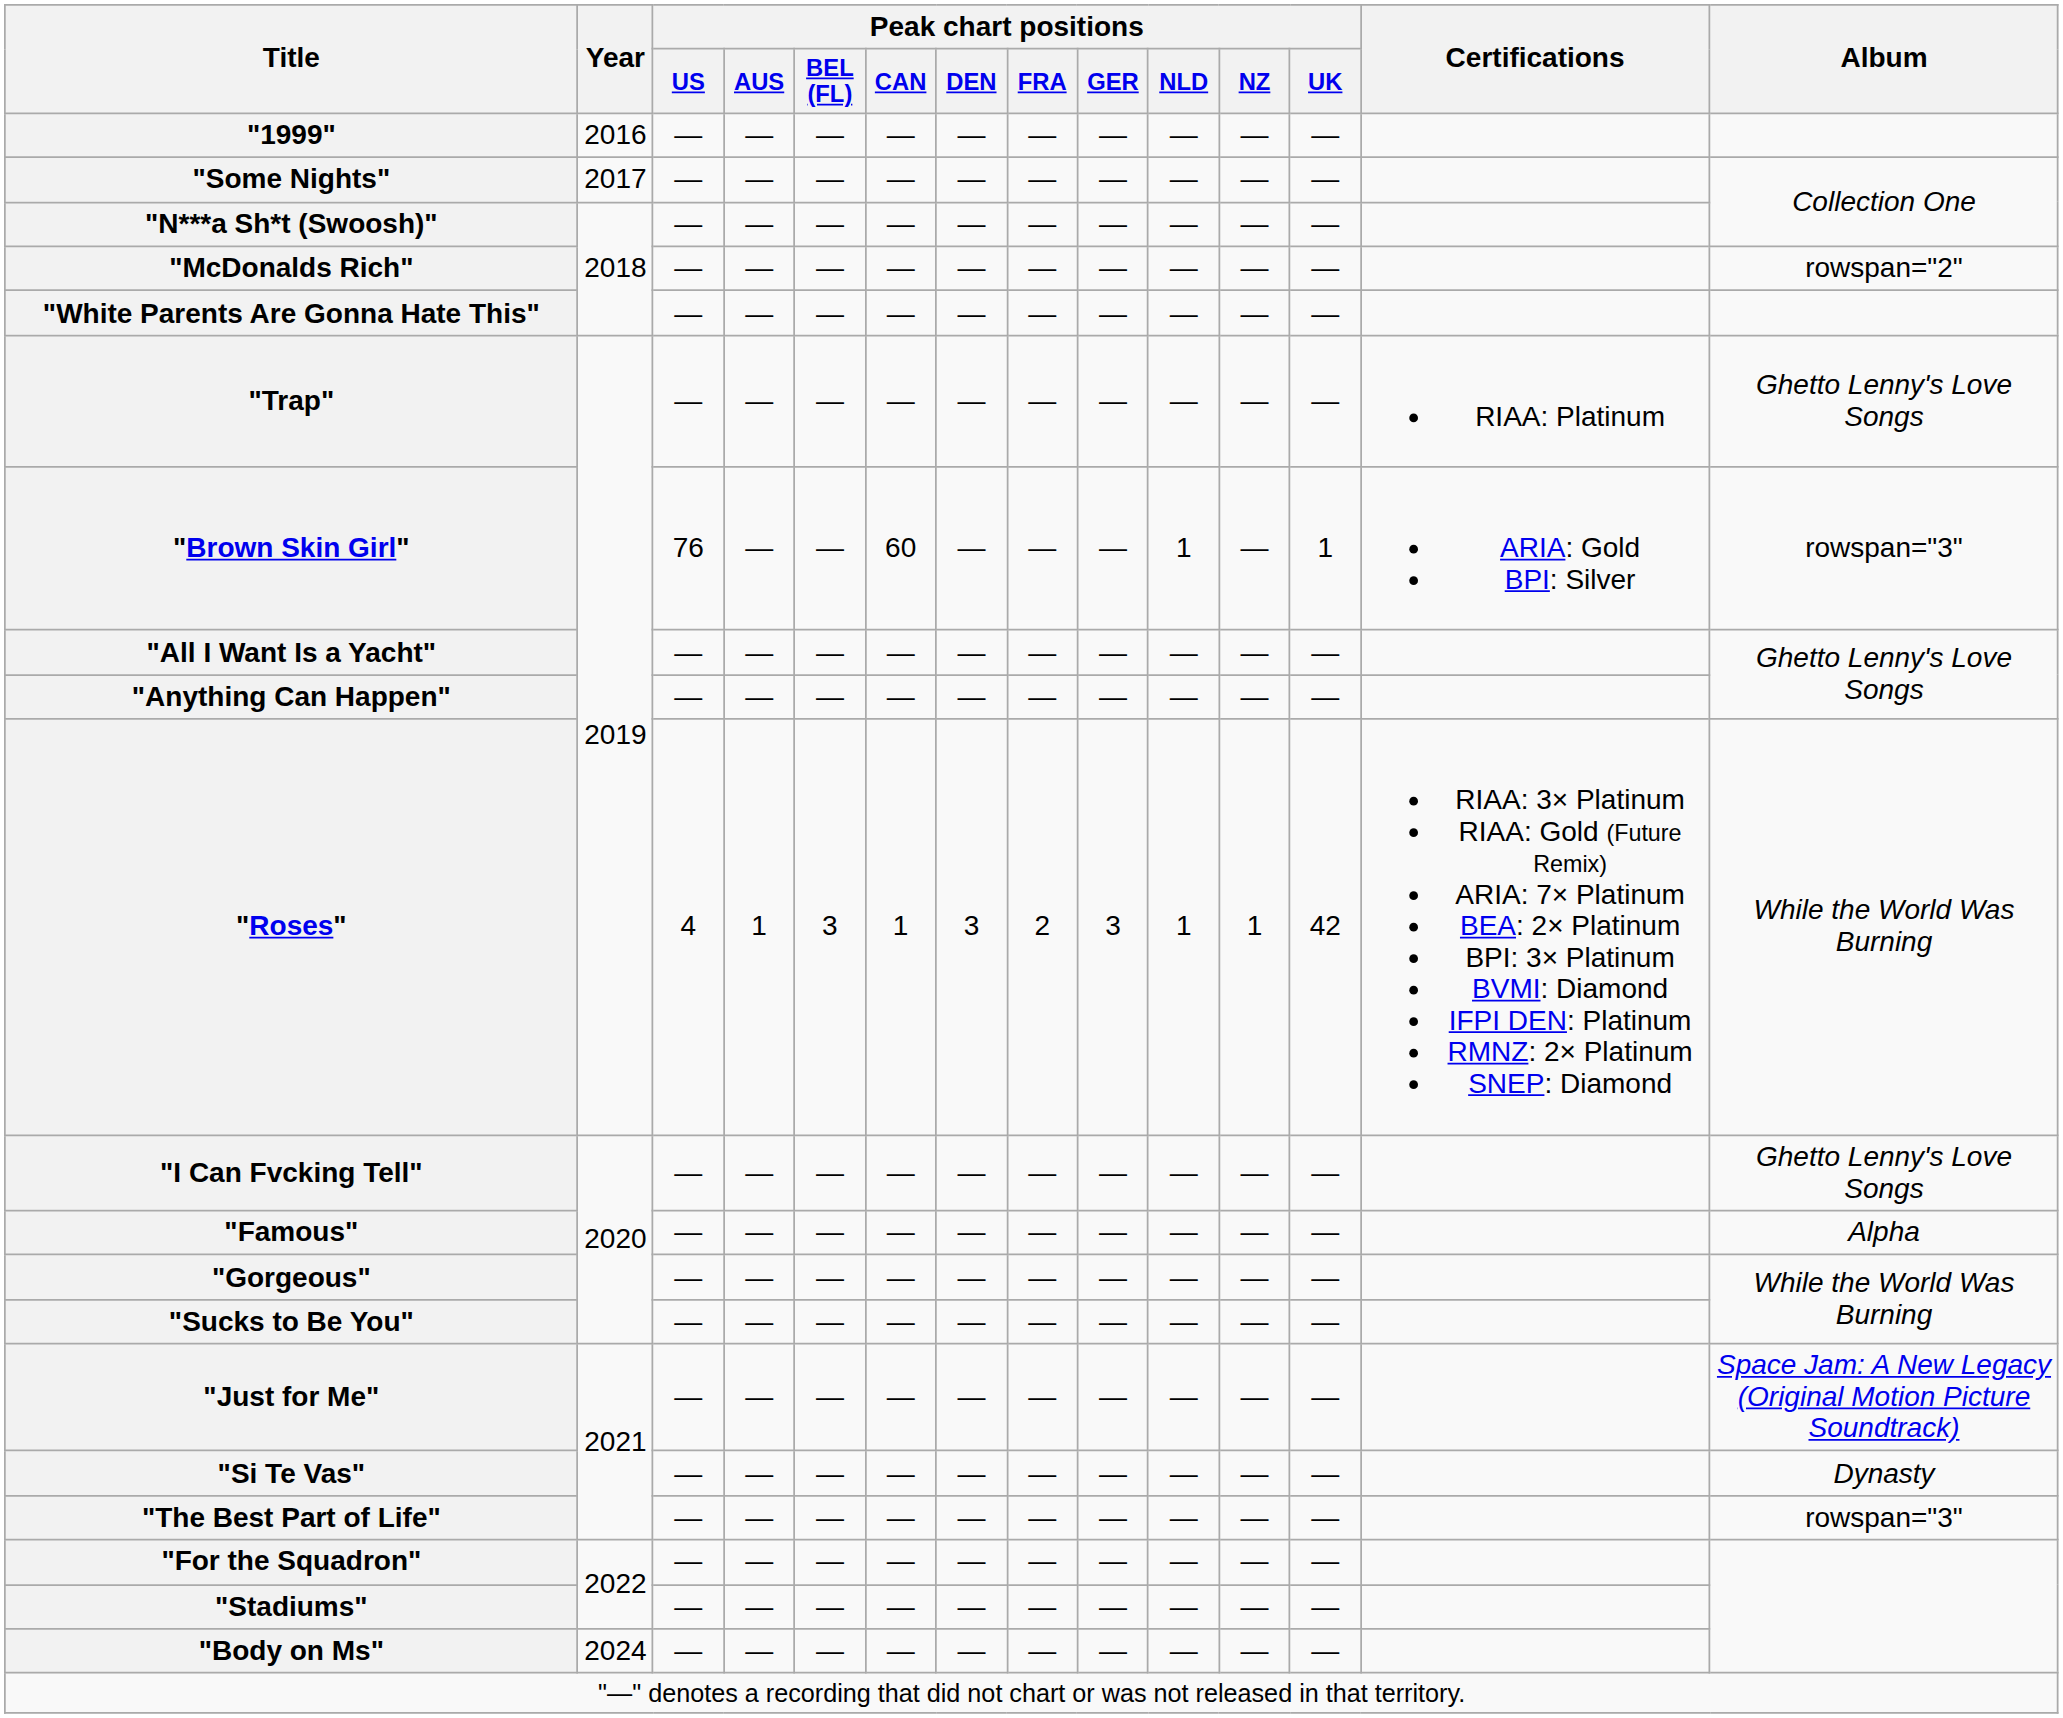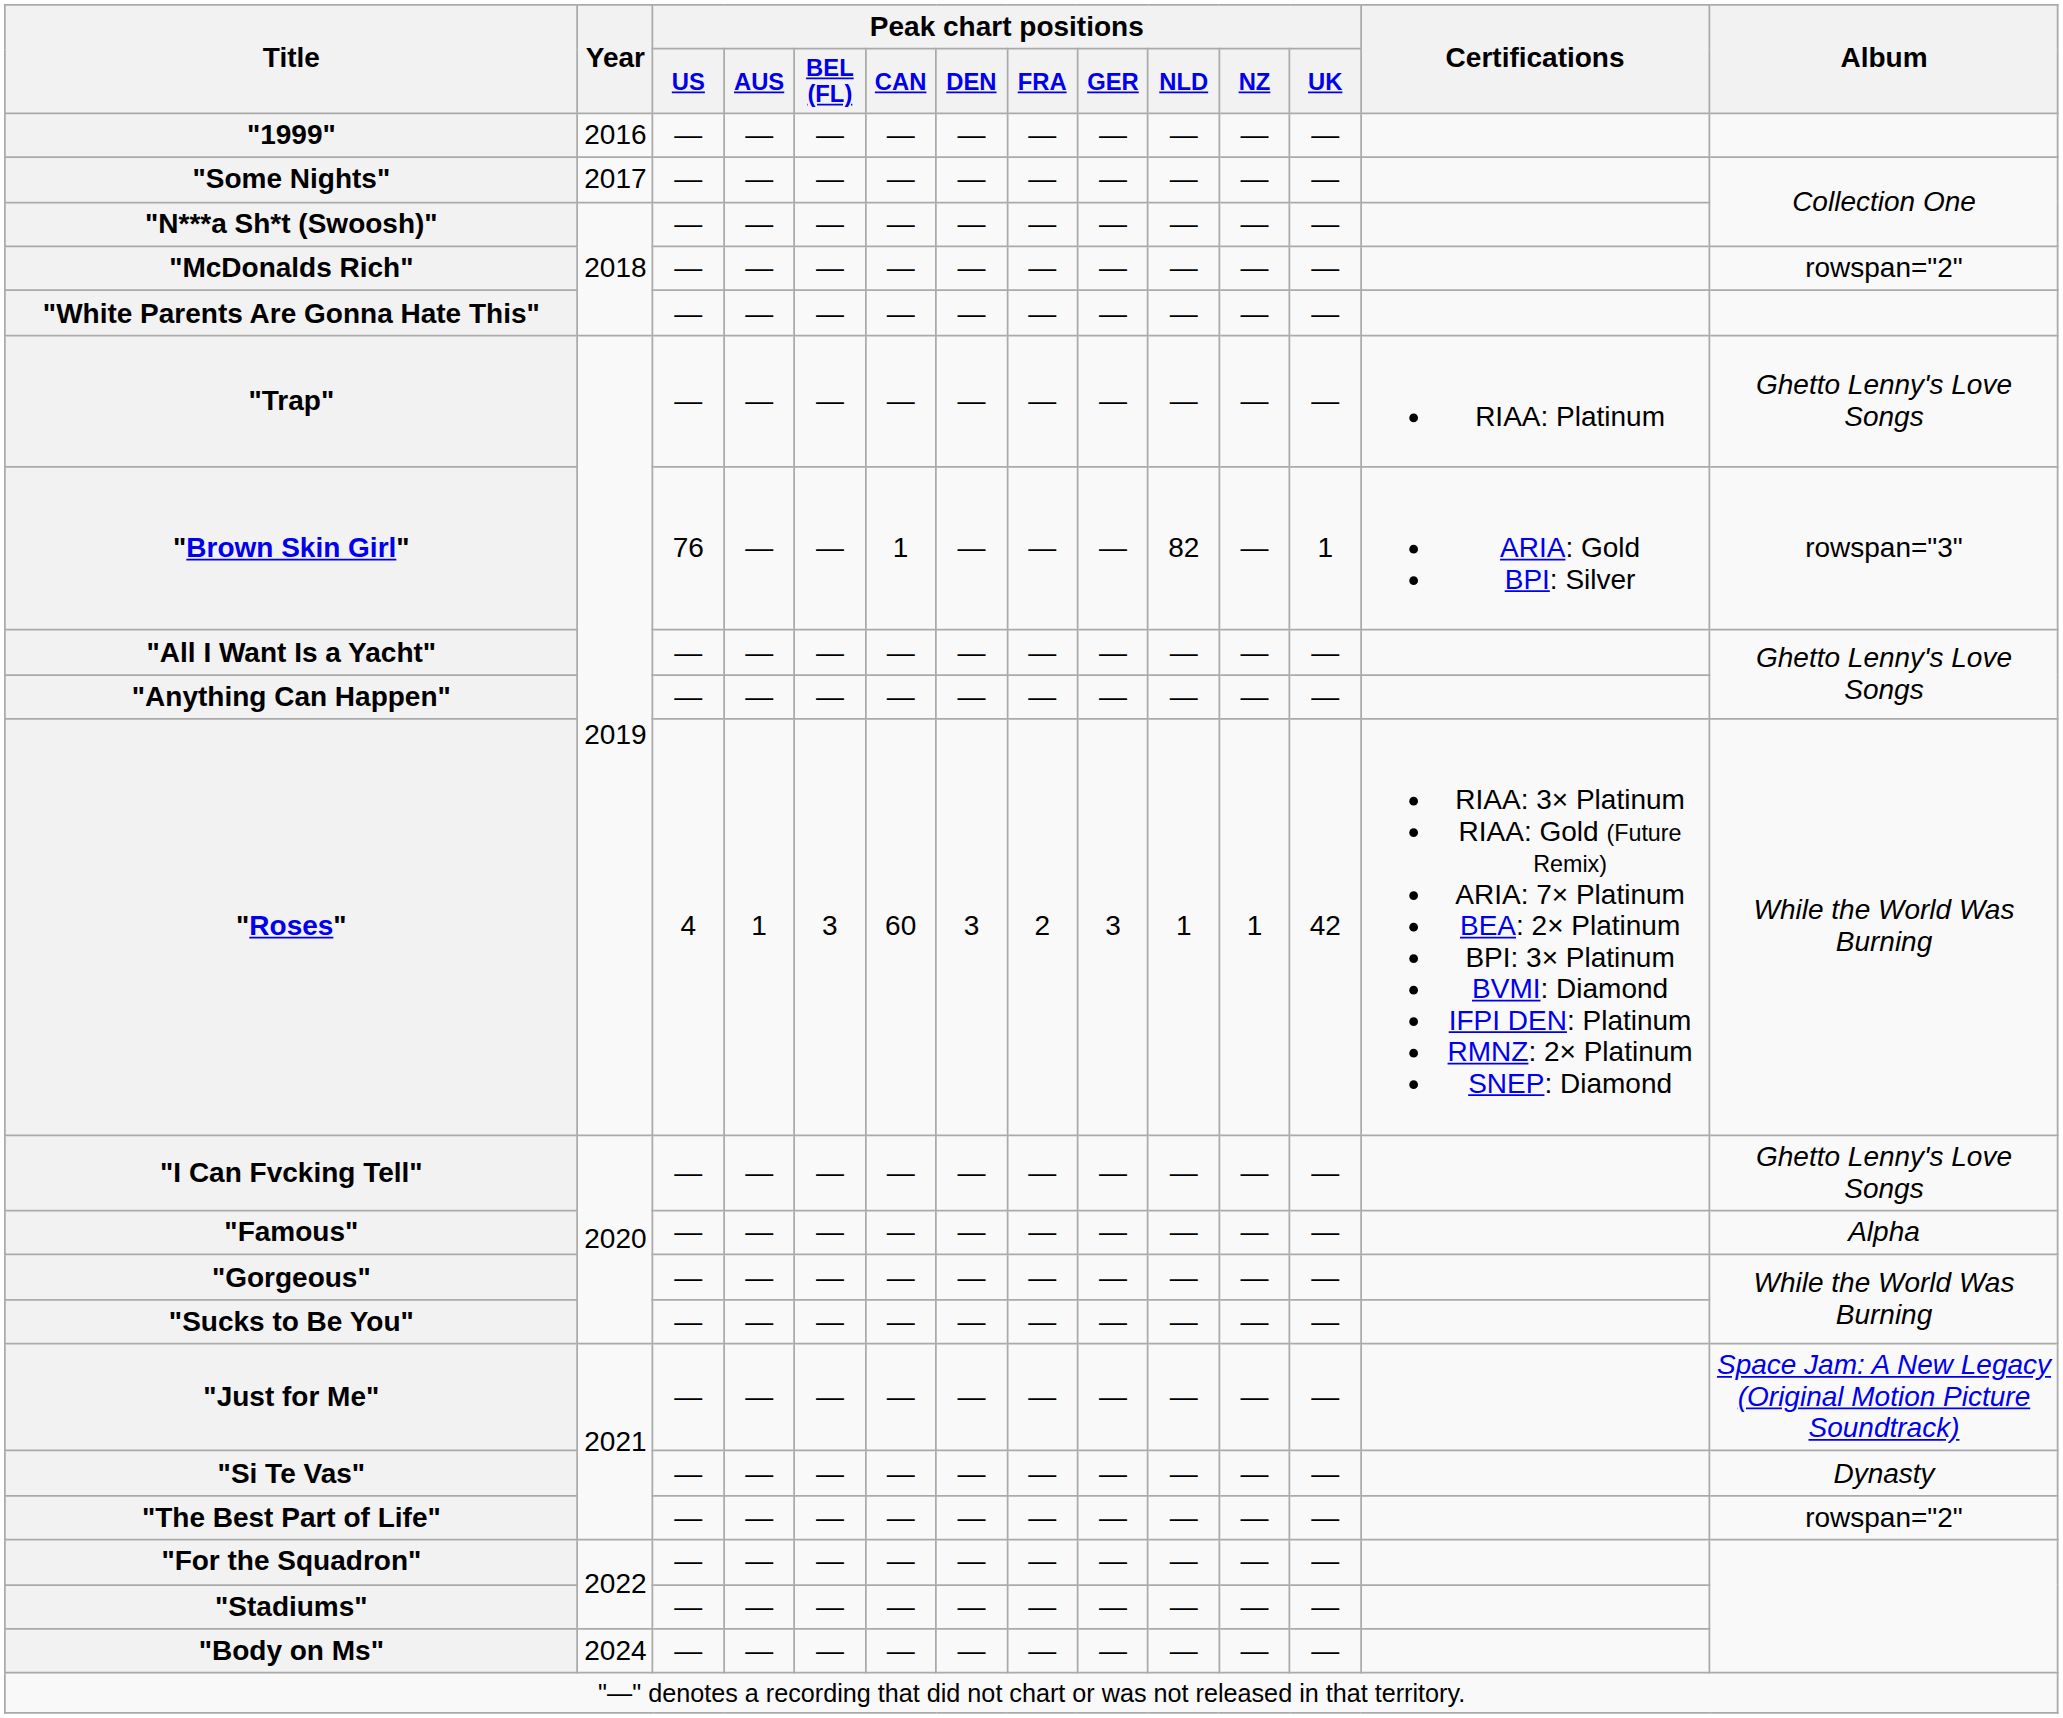(901, 548) 60 -> (901, 548) 1
(1184, 548) 1 -> (1184, 548) 82
(901, 926) 1 -> (901, 926) 60
(1884, 1517) rowspan="3" -> (1884, 1517) rowspan="2"
